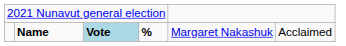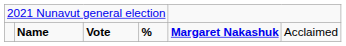(98, 32) lightblue background -> (98, 32) no background
(222, 32) normal -> (225, 32) bold
